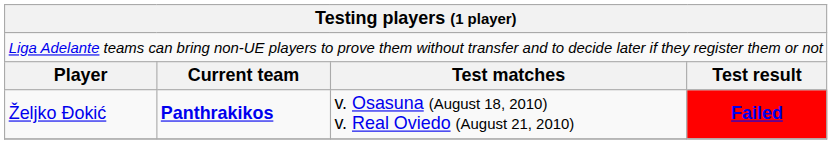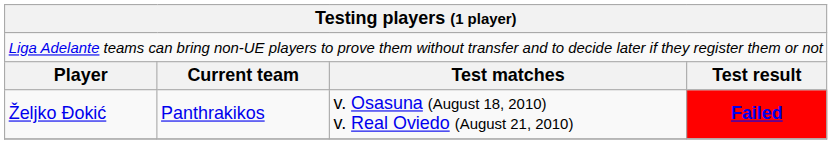(217, 114) bold -> (213, 114) normal
